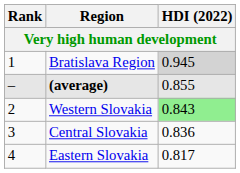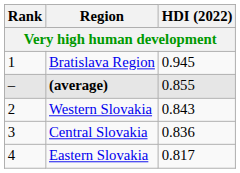(178, 62) lightgrey background -> (178, 62) no background
(178, 109) lightgreen background -> (178, 109) no background
